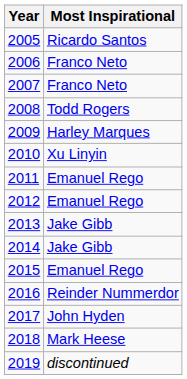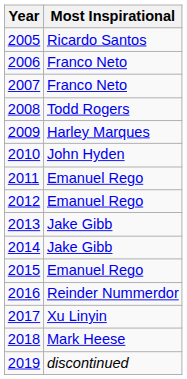(77, 155) Xu Linyin -> (86, 155) John Hyden
(86, 316) John Hyden -> (77, 316) Xu Linyin
